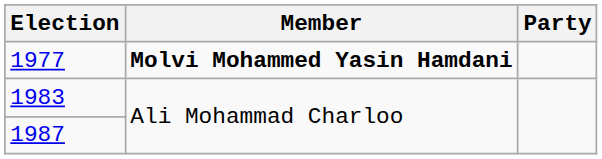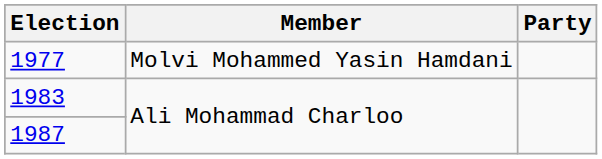(321, 60) bold -> (321, 60) normal
